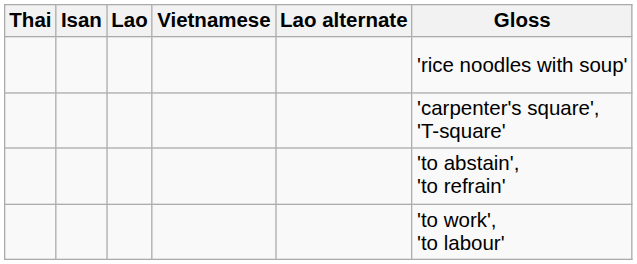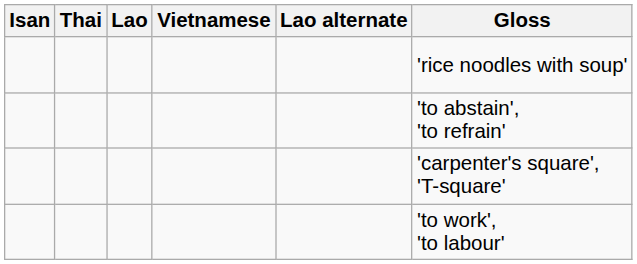columns swapped: (81, 20) <-> (30, 20)
(508, 120) 'carpenter's square', 'T-square' -> (468, 120) 'to abstain', 'to refrain'
(468, 175) 'to abstain', 'to refrain' -> (508, 175) 'carpenter's square', 'T-square'
